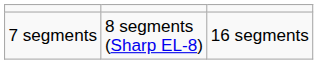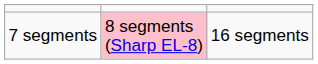(154, 35) no background -> (154, 35) pink background
